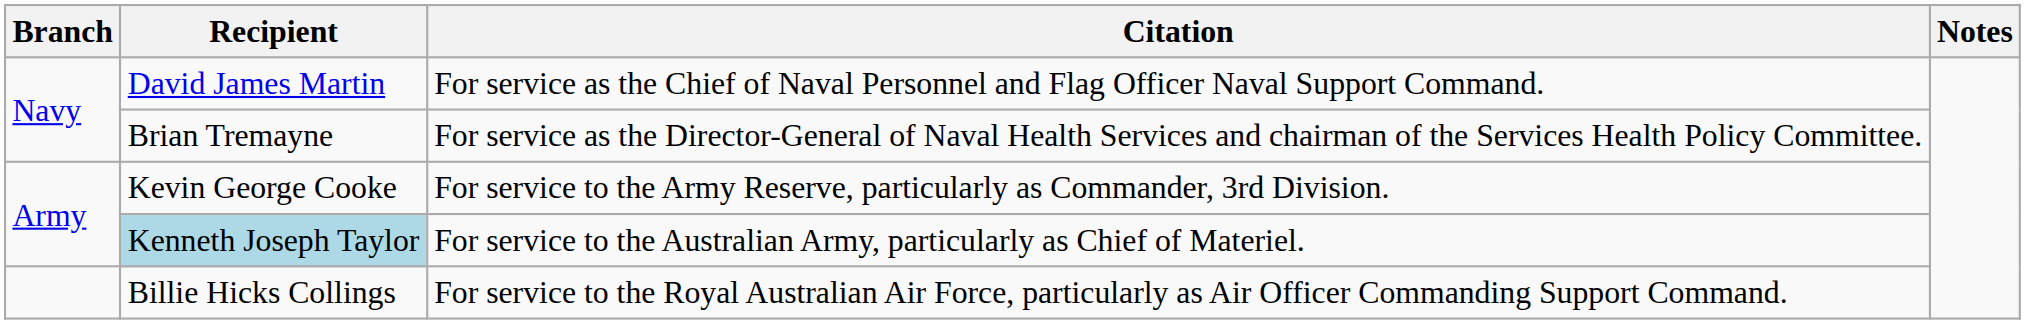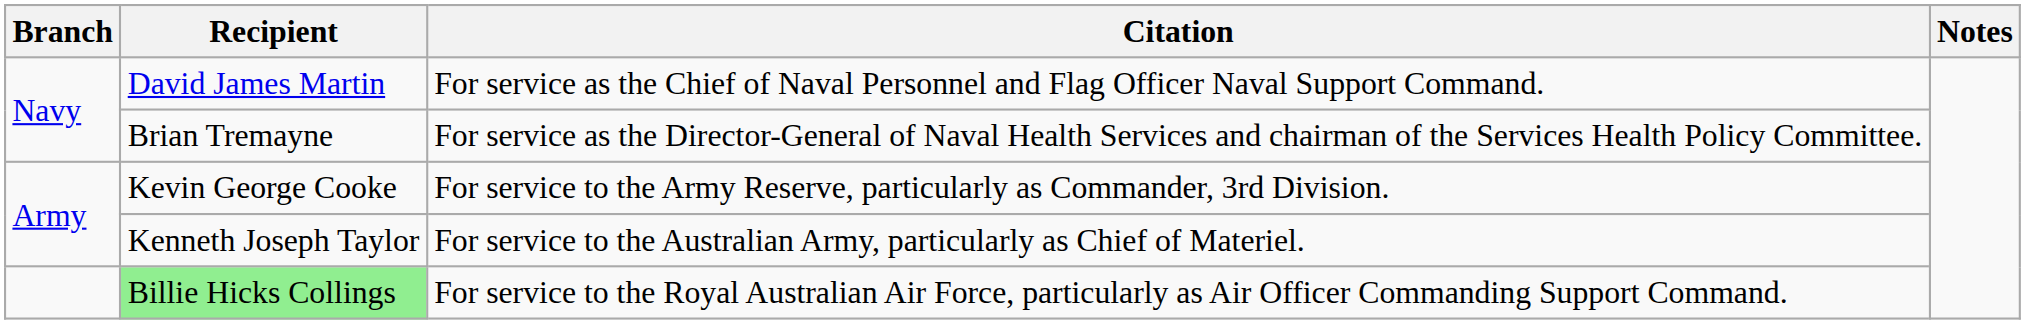(274, 240) lightblue background -> (274, 240) no background
(262, 292) no background -> (262, 292) lightgreen background
